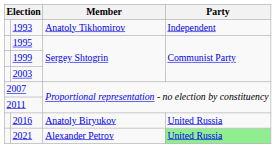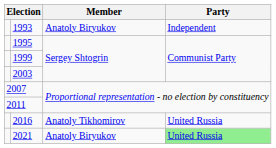(85, 27) Anatoly Tikhomirov -> (81, 27) Anatoly Biryukov
(81, 120) Anatoly Biryukov -> (85, 120) Anatoly Tikhomirov
(79, 136) Alexander Petrov -> (81, 136) Anatoly Biryukov
